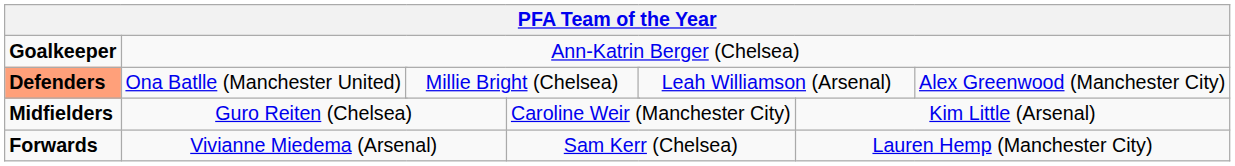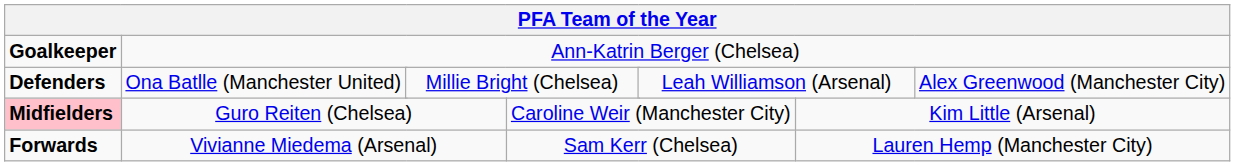(57, 82) lightsalmon background -> (57, 82) no background
(61, 113) no background -> (61, 113) pink background
